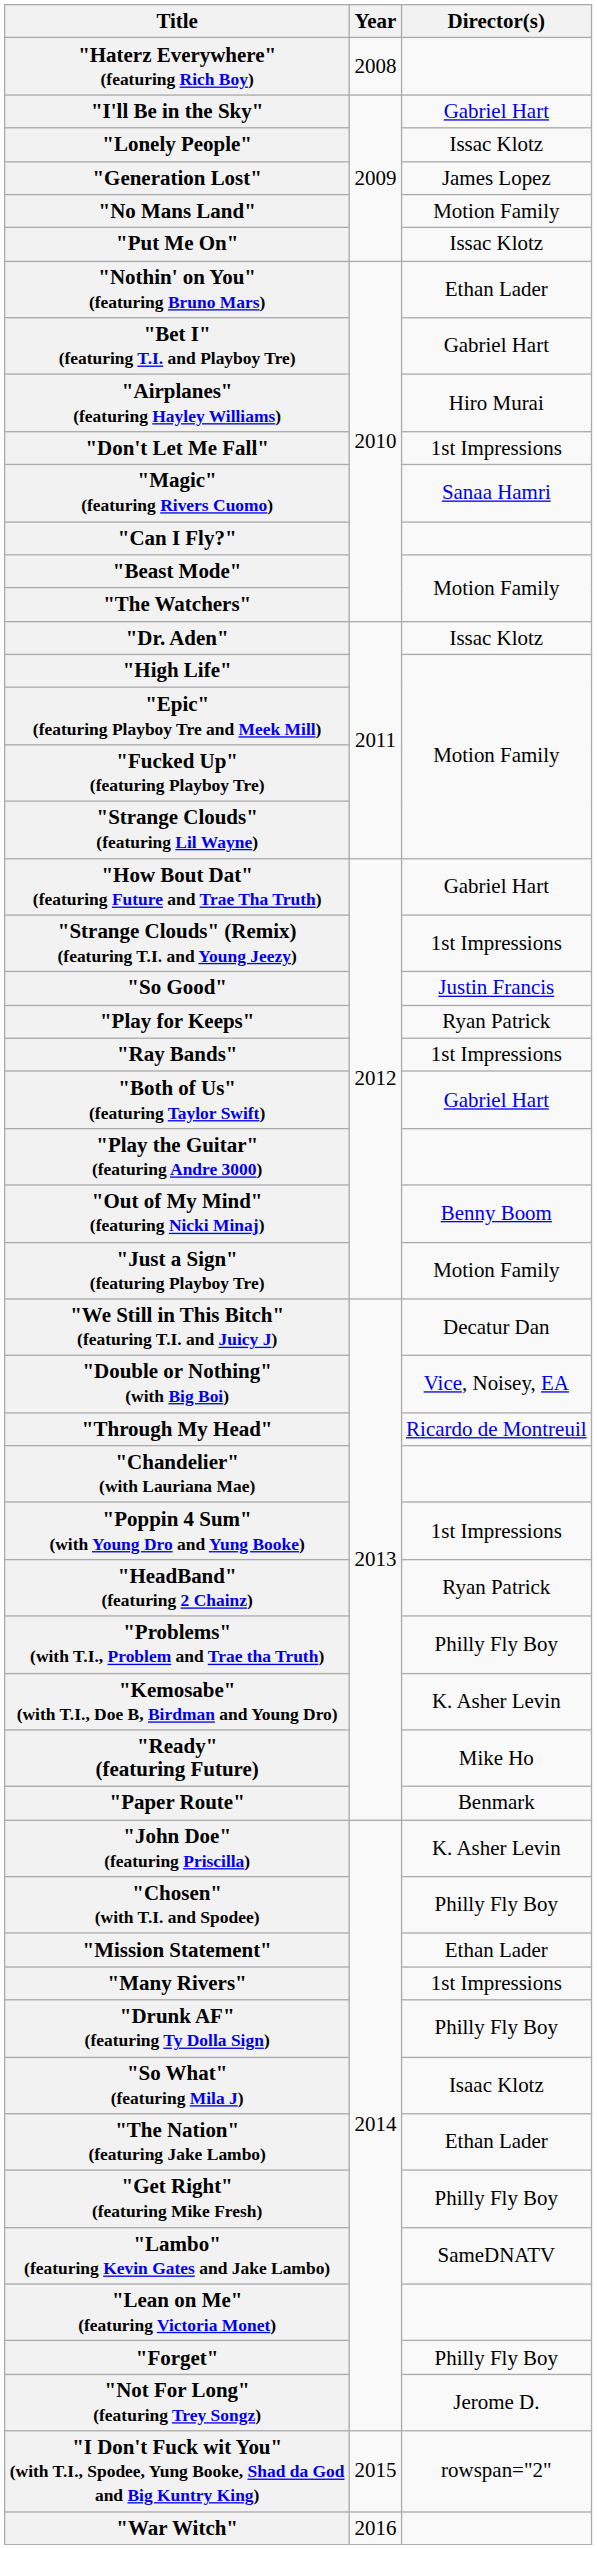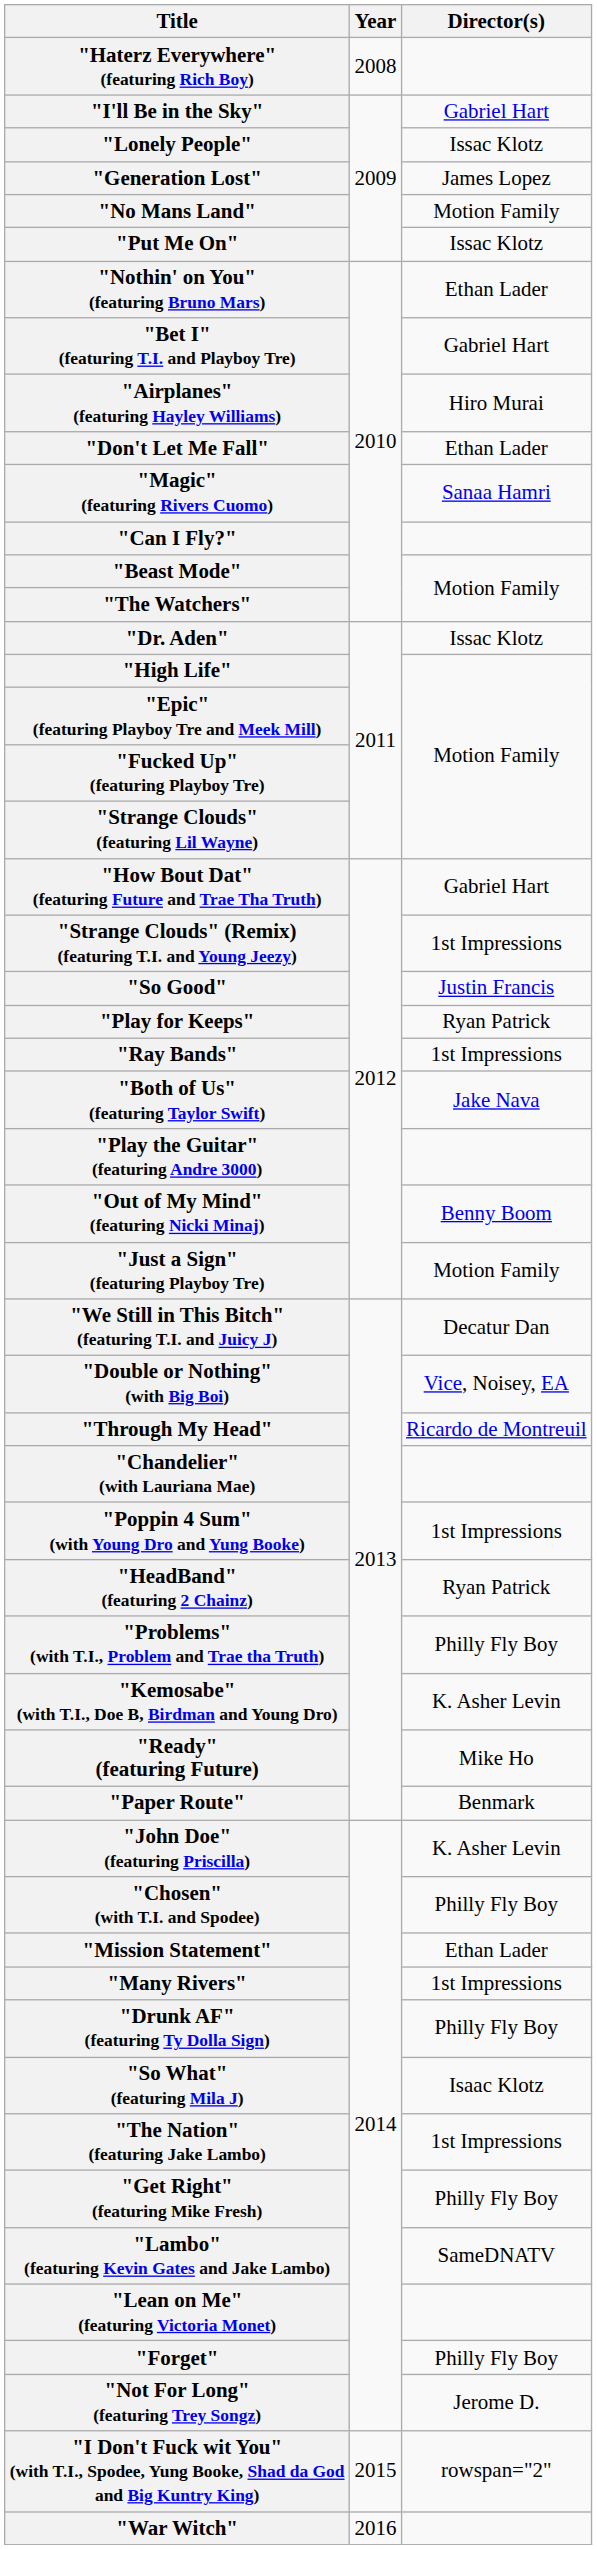(496, 447) 1st Impressions -> (496, 447) Ethan Lader
(496, 1099) Gabriel Hart -> (496, 1099) Jake Nava
(496, 2141) Ethan Lader -> (496, 2141) 1st Impressions
